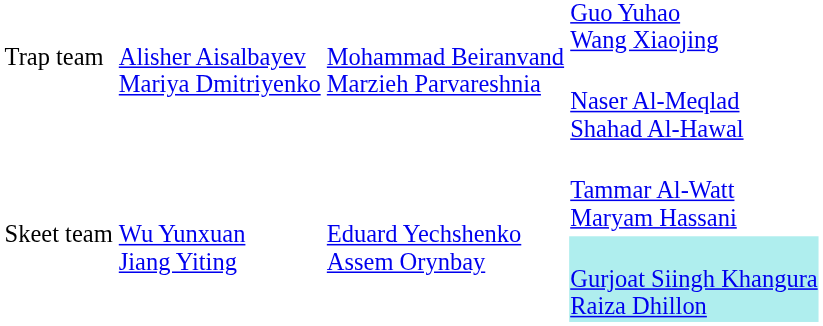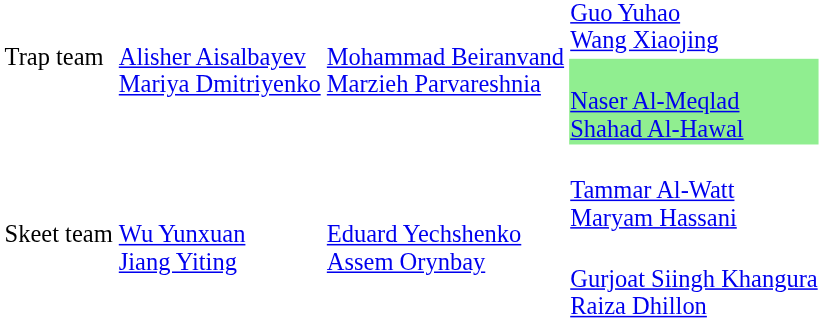(657, 115) no background -> (657, 115) lightgreen background
(694, 292) paleturquoise background -> (694, 292) no background
